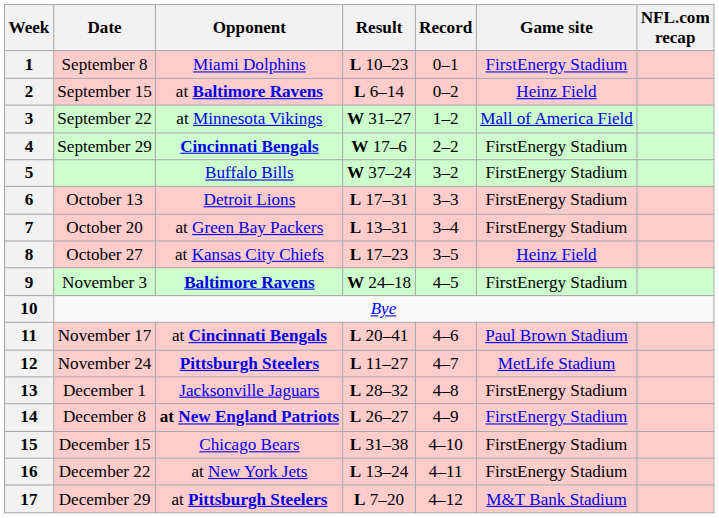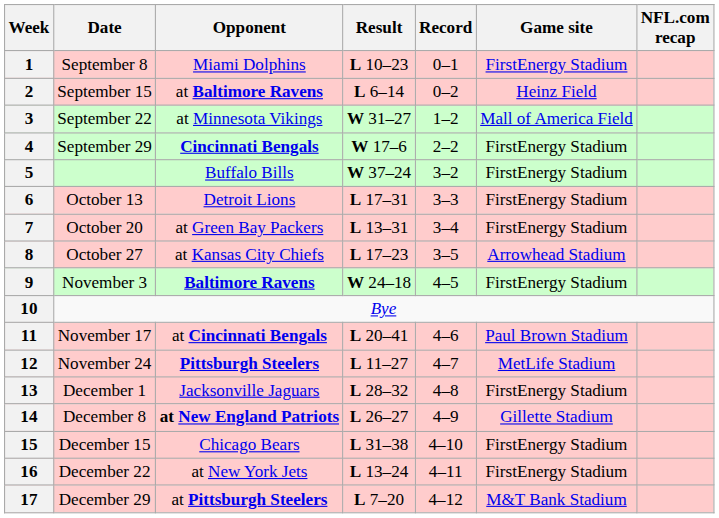(556, 254) Heinz Field -> (556, 254) Arrowhead Stadium
(556, 417) FirstEnergy Stadium -> (556, 417) Gillette Stadium
